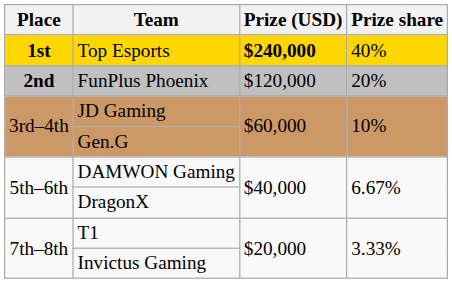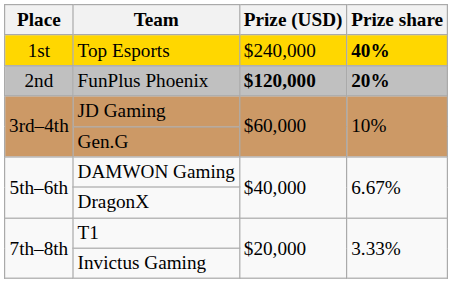(39, 50) bold -> (39, 50) normal
(280, 50) bold -> (280, 50) normal
(369, 50) normal -> (370, 50) bold
(39, 80) bold -> (39, 80) normal
(280, 80) normal -> (280, 80) bold
(369, 80) normal -> (370, 80) bold
